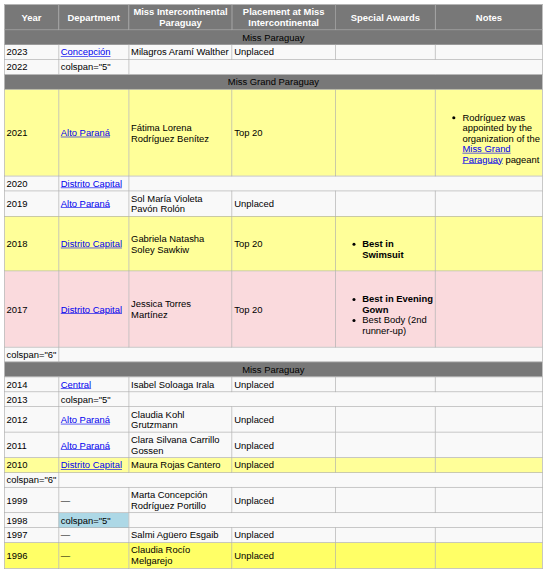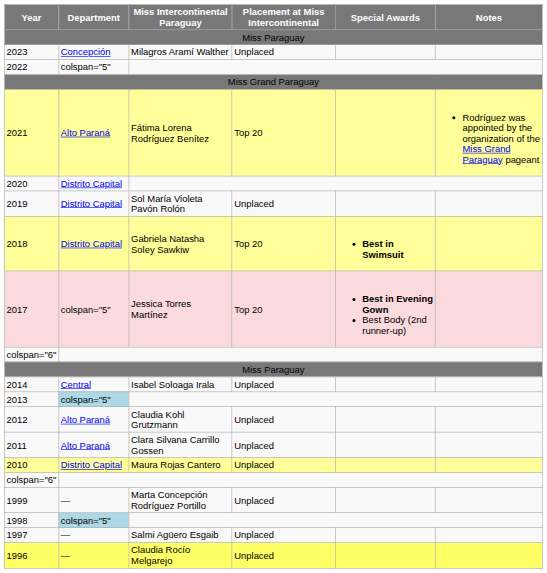(85, 204) Alto Paraná -> (91, 204) Distrito Capital
(91, 309) Distrito Capital -> (86, 309) colspan="5"
(86, 399) no background -> (86, 399) lightblue background
